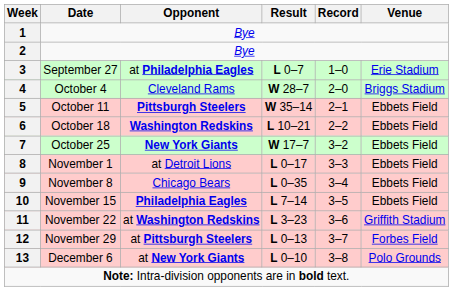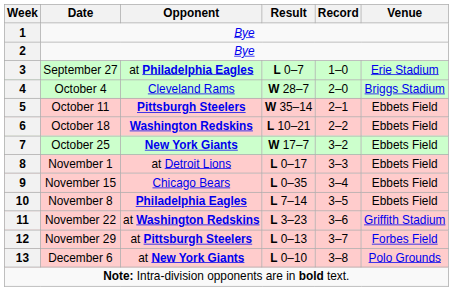(80, 182) November 8 -> (80, 182) November 15
(80, 201) November 15 -> (80, 201) November 8
